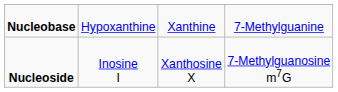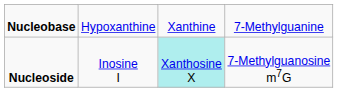(191, 70) no background -> (191, 70) paleturquoise background
